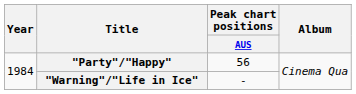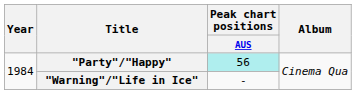(243, 62) no background -> (243, 62) paleturquoise background
